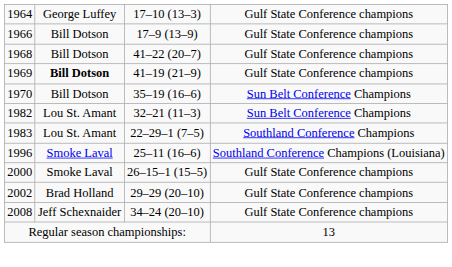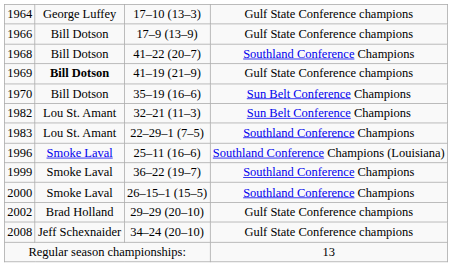(329, 53) Gulf State Conference champions -> (329, 53) Southland Conference Champions
+ row: (20, 172)
(329, 172) Gulf State Conference champions -> (329, 192) Southland Conference Champions
